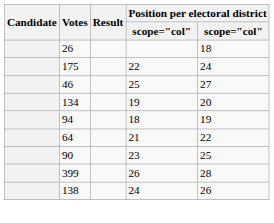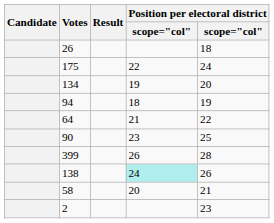- row: (67, 84)
(134, 191) no background -> (134, 173) paleturquoise background
+ row: (67, 191)
+ row: (65, 208)
